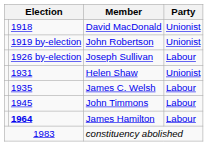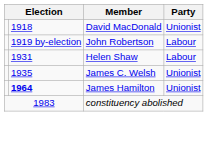(183, 42) Unionist -> (181, 42) Labour
- row: (119, 57)
(183, 73) Unionist -> (181, 57) Labour
(181, 88) Labour -> (183, 73) Unionist
- row: (117, 103)
(181, 118) Labour -> (183, 88) Unionist
